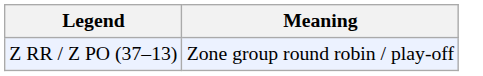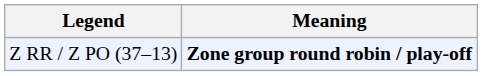(320, 53) normal -> (329, 53) bold
